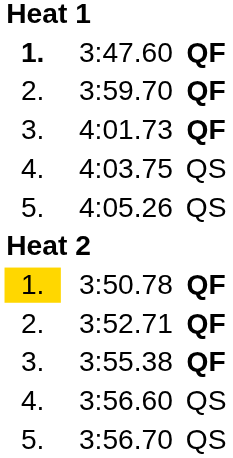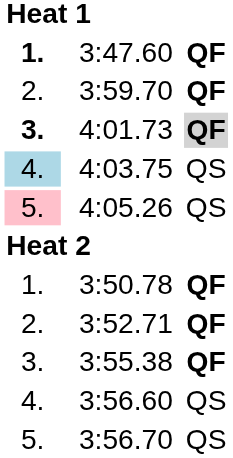(33, 129) normal -> (33, 129) bold
(206, 129) no background -> (206, 129) lightgrey background
(33, 168) no background -> (33, 168) lightblue background
(33, 207) no background -> (33, 207) pink background
(33, 284) gold background -> (33, 284) no background
